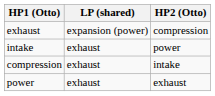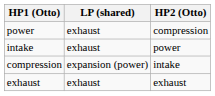(23, 30) exhaust -> (20, 30) power
(107, 30) expansion (power) -> (83, 30) exhaust
(83, 64) exhaust -> (107, 64) expansion (power)
(20, 82) power -> (23, 82) exhaust
